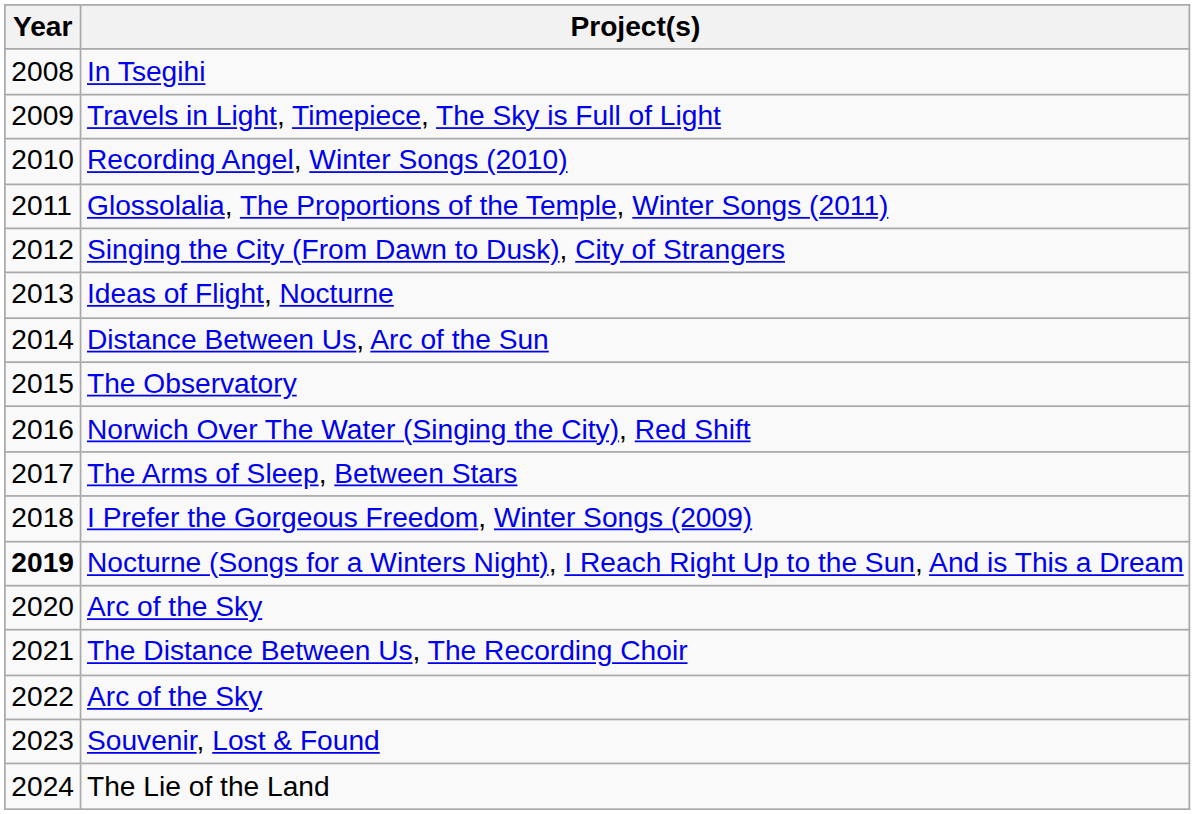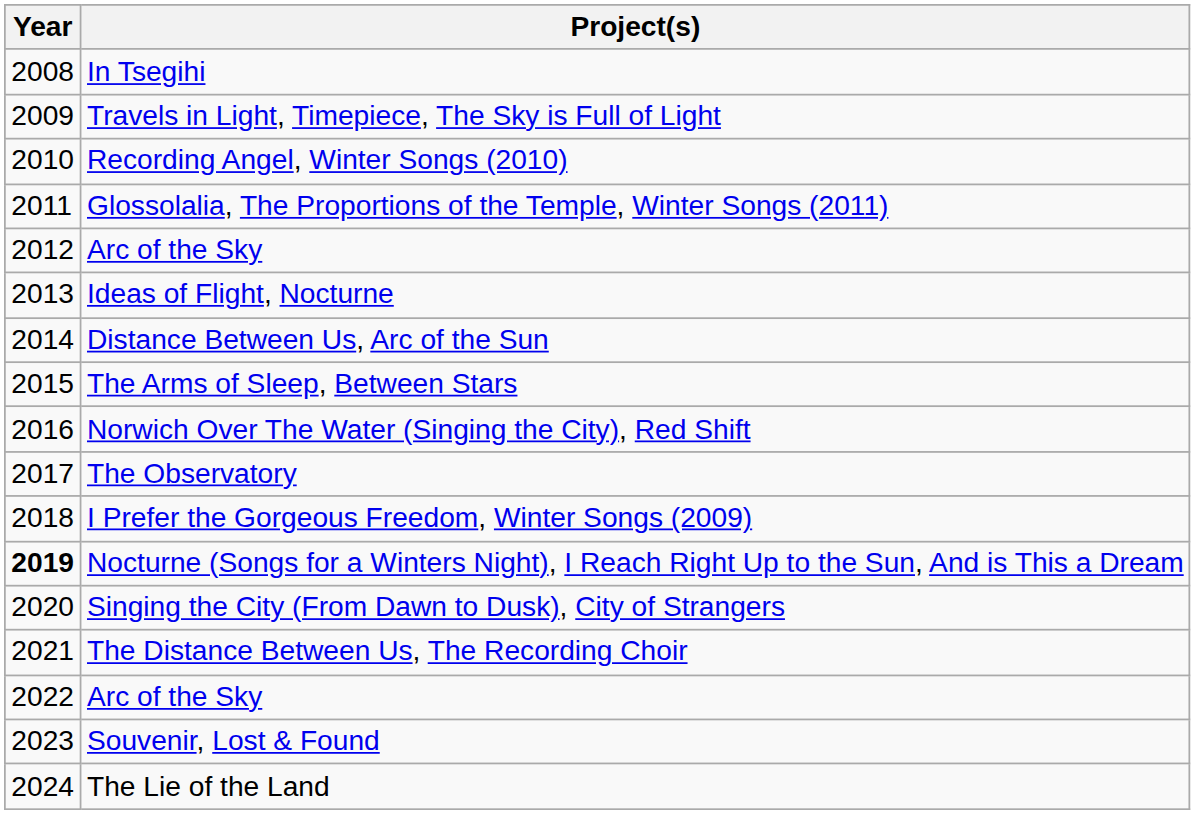(436, 250) Singing the City (From Dawn to Dusk), City of Strangers -> (175, 250) Arc of the Sky
(192, 384) The Observatory -> (302, 384) The Arms of Sleep, Between Stars
(302, 473) The Arms of Sleep, Between Stars -> (192, 473) The Observatory
(175, 607) Arc of the Sky -> (436, 607) Singing the City (From Dawn to Dusk), City of Strangers
